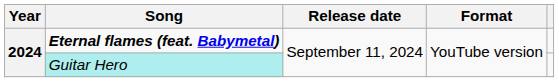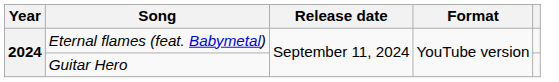(164, 40) bold -> (157, 40) normal
(88, 64) paleturquoise background -> (88, 64) no background
